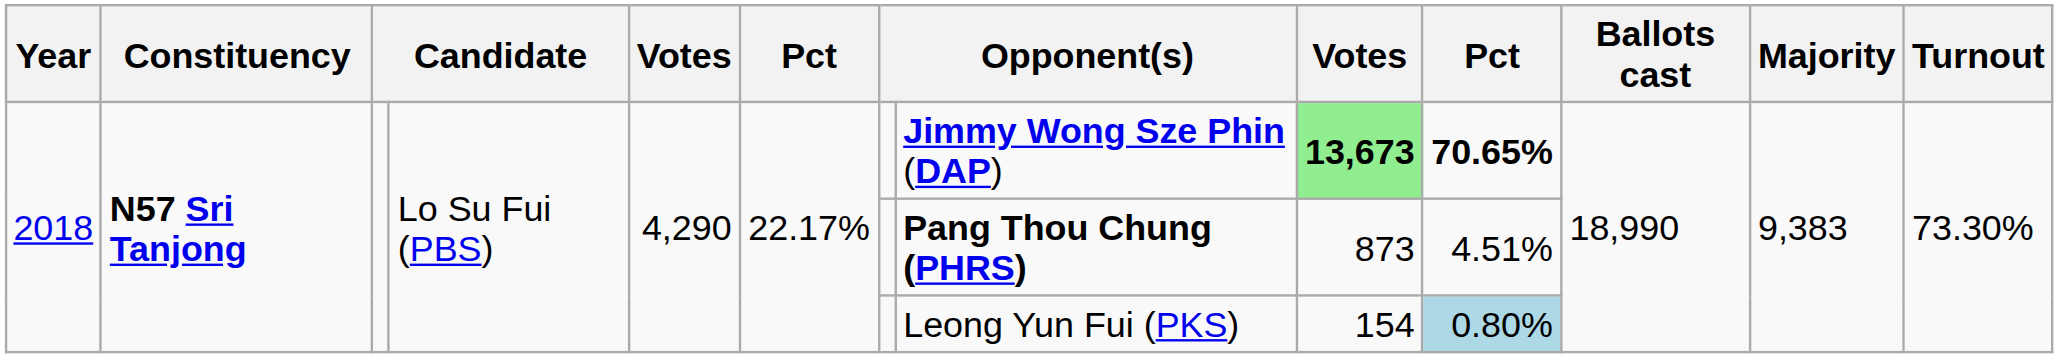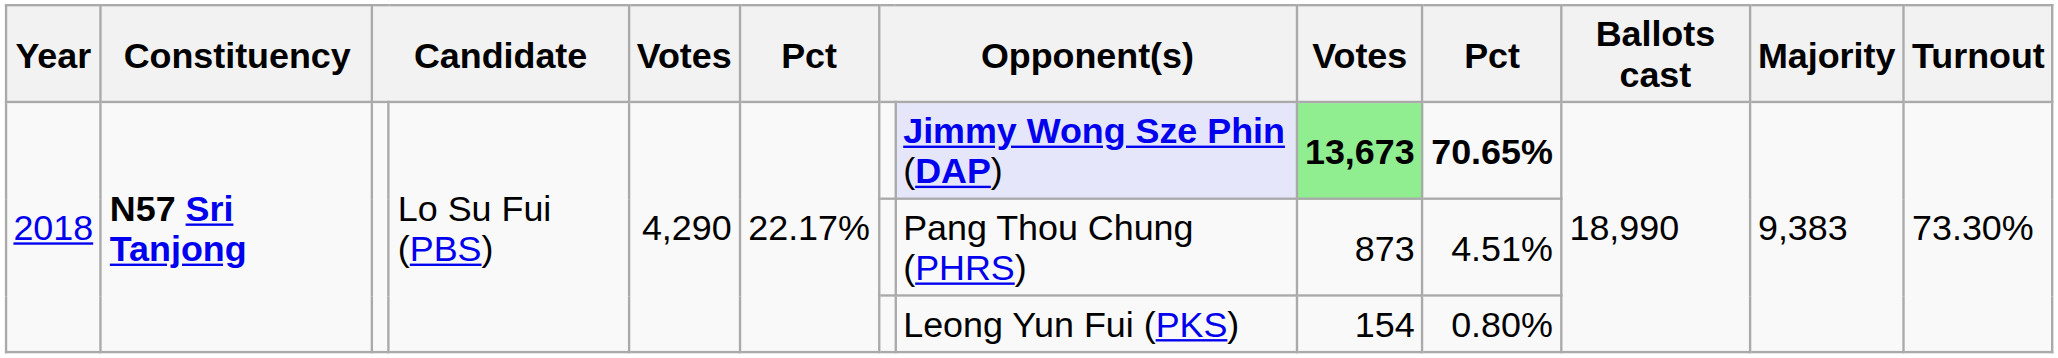(1094, 151) no background -> (1094, 151) lavender background
(1057, 247) bold -> (1048, 247) normal
(1502, 324) lightblue background -> (1502, 324) no background
